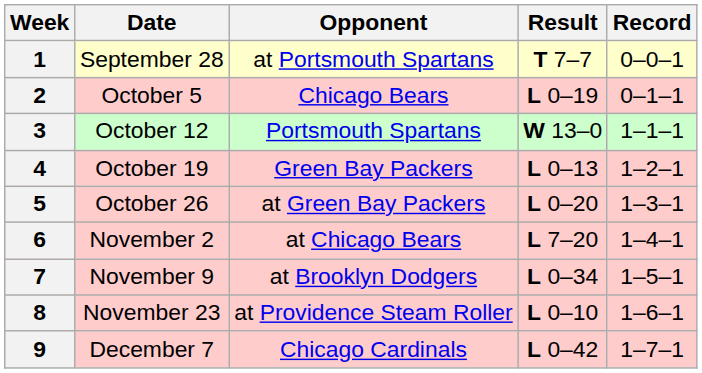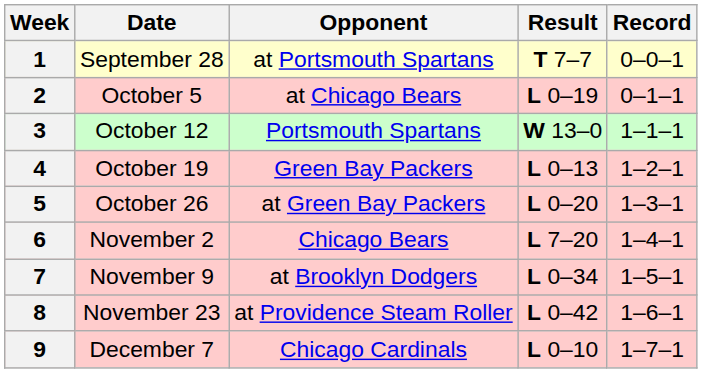(373, 95) Chicago Bears -> (373, 95) at Chicago Bears
(373, 240) at Chicago Bears -> (373, 240) Chicago Bears
(563, 312) L 0–10 -> (563, 312) L 0–42
(563, 349) L 0–42 -> (563, 349) L 0–10
